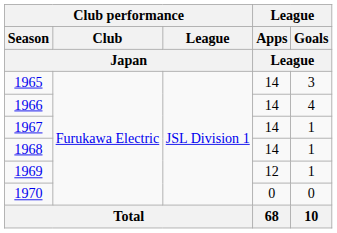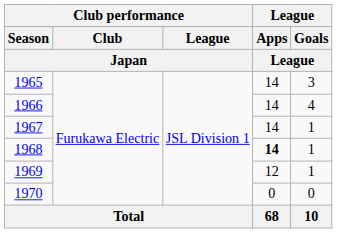(272, 149) normal -> (272, 149) bold
